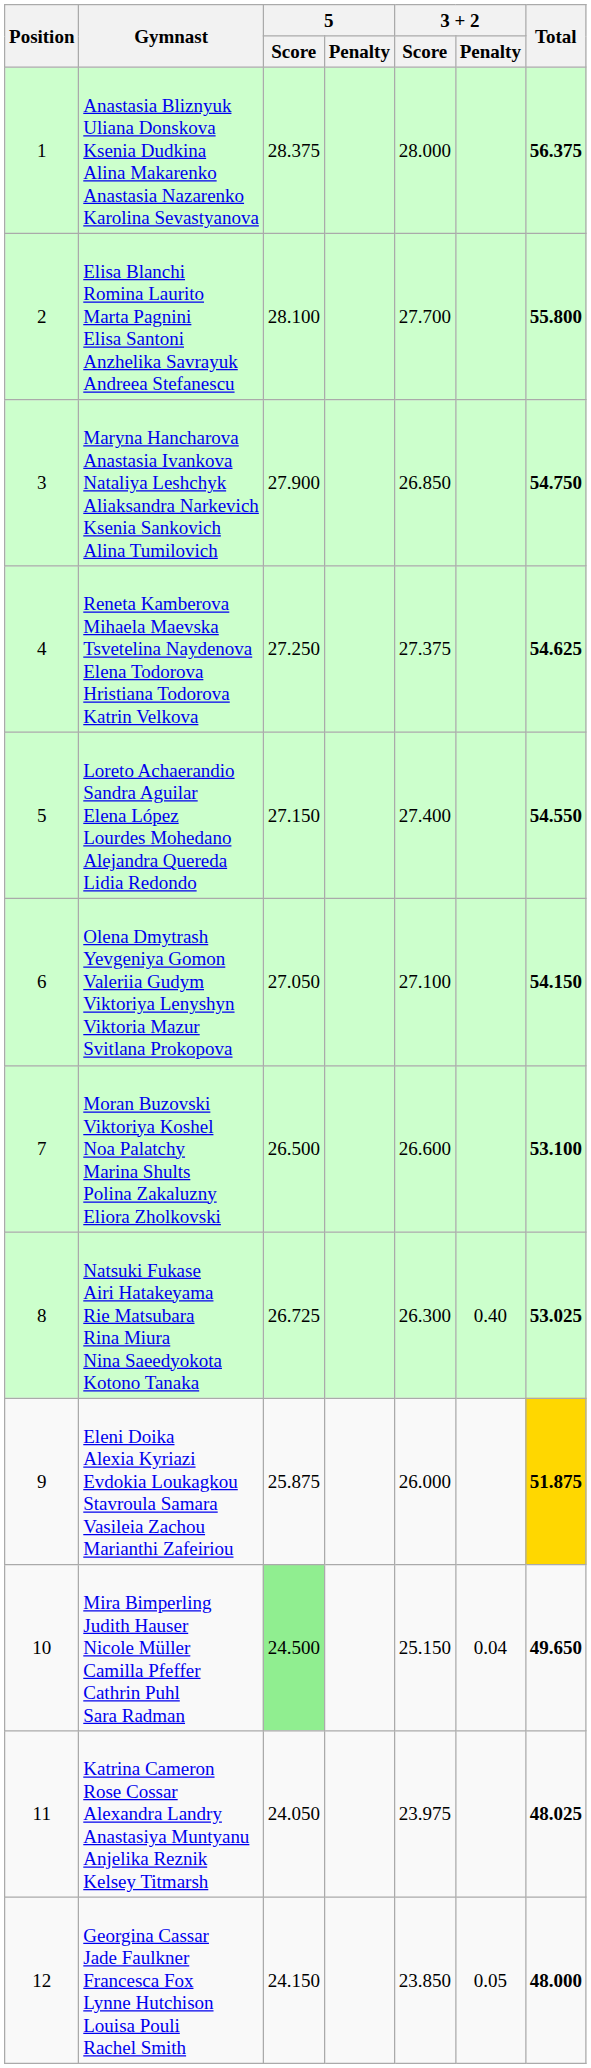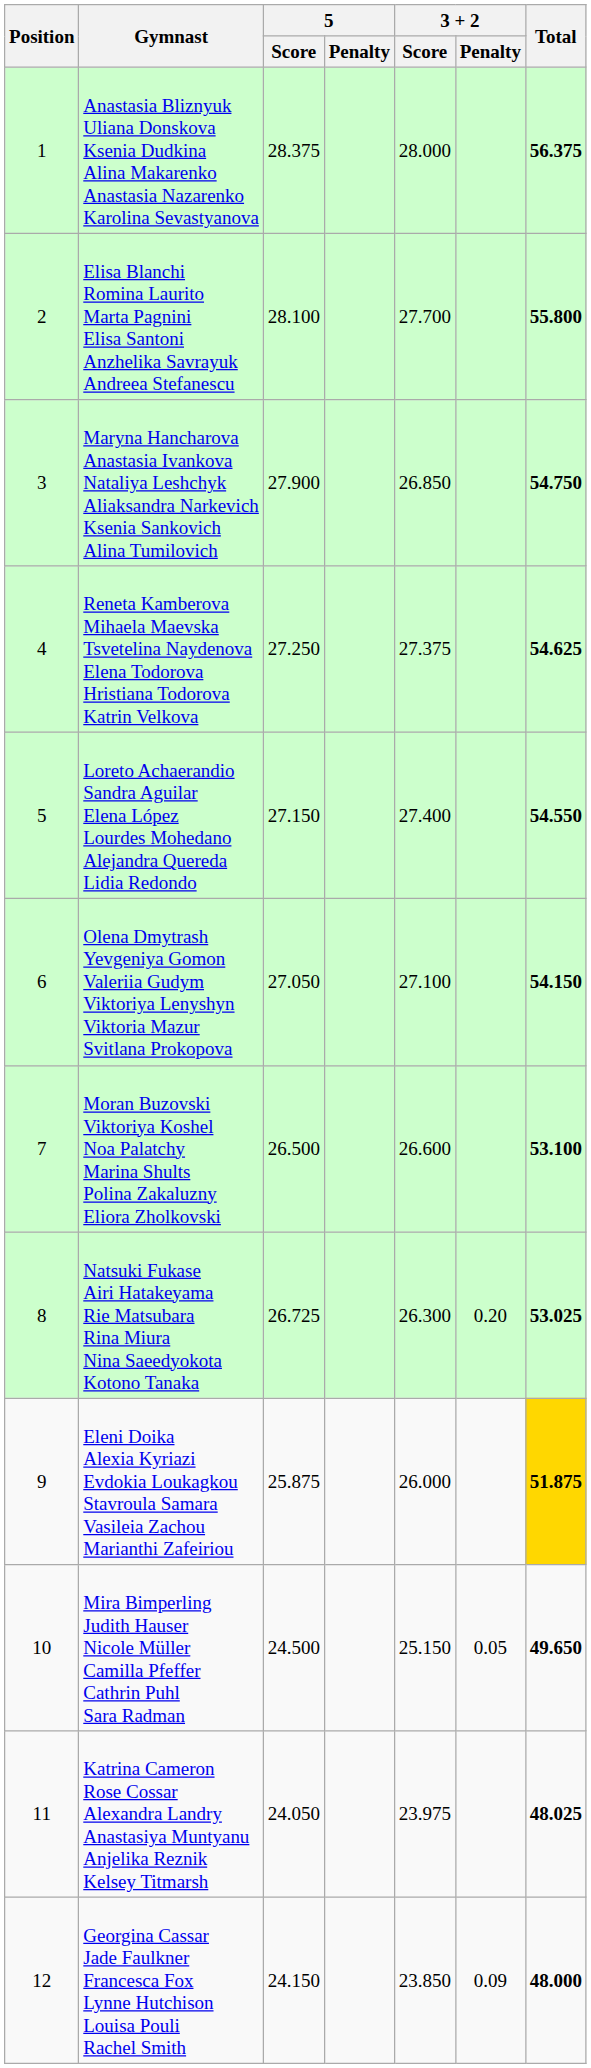(490, 1314) 0.40 -> (490, 1314) 0.20
(294, 1647) lightgreen background -> (294, 1647) no background
(490, 1647) 0.04 -> (490, 1647) 0.05
(490, 1980) 0.05 -> (490, 1980) 0.09
